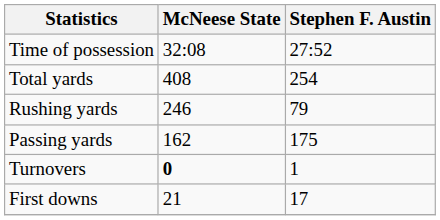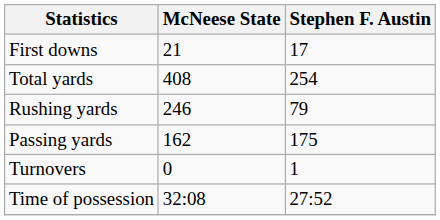rows swapped: (53, 199) <-> (82, 49)
(167, 169) bold -> (167, 169) normal
